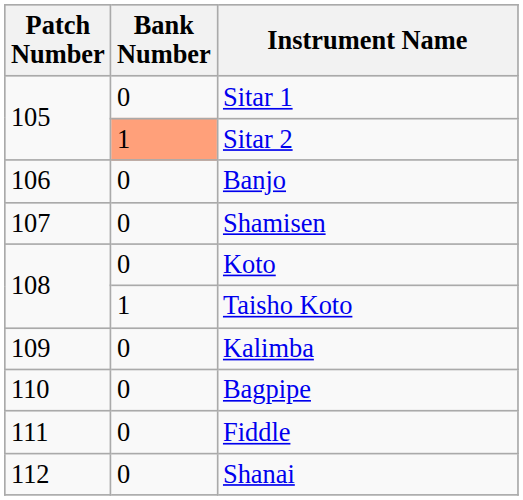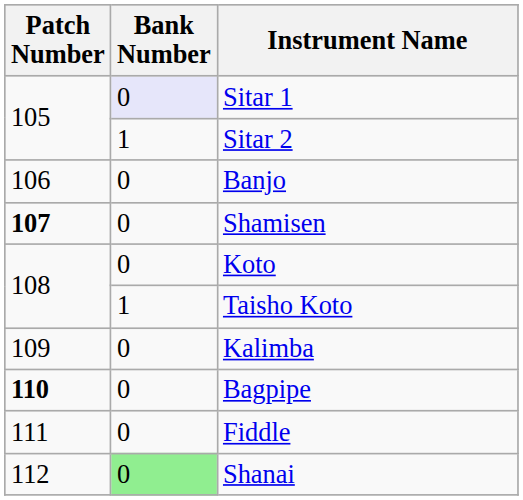(124, 97) no background -> (124, 97) lavender background
(124, 138) lightsalmon background -> (124, 138) no background
(31, 222) normal -> (31, 222) bold
(30, 390) normal -> (30, 390) bold
(124, 473) no background -> (124, 473) lightgreen background
